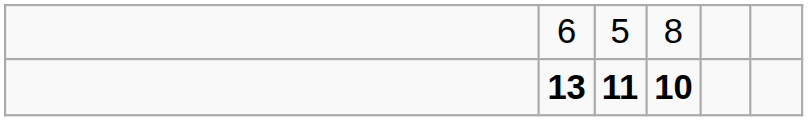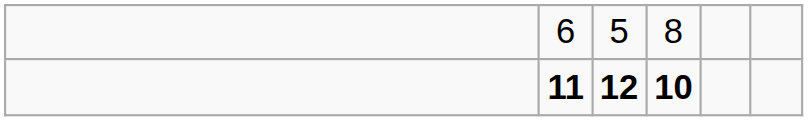(567, 86) 13 -> (566, 86) 11
(620, 86) 11 -> (619, 86) 12
